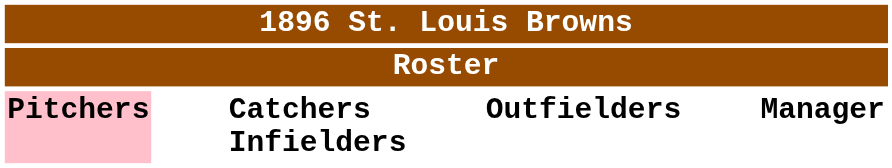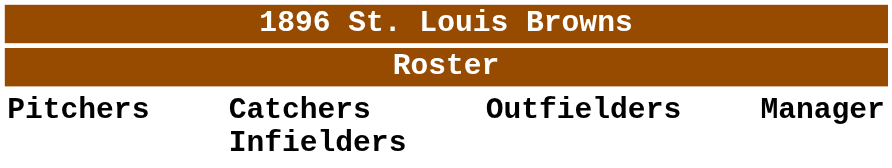(78, 110) pink background -> (78, 110) no background
